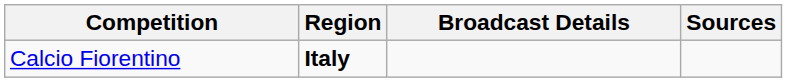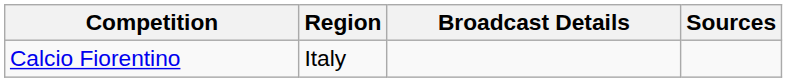(327, 58) bold -> (325, 58) normal
